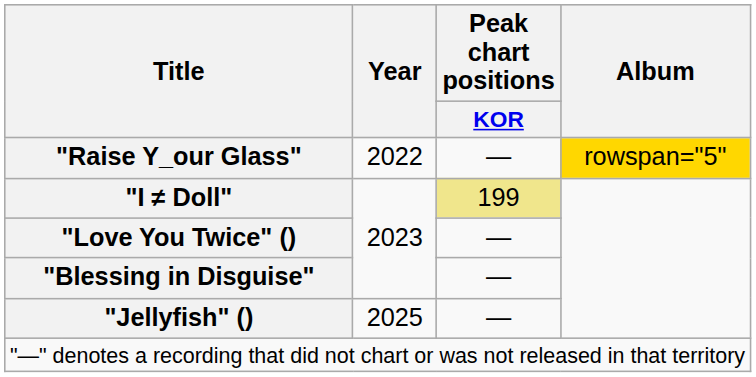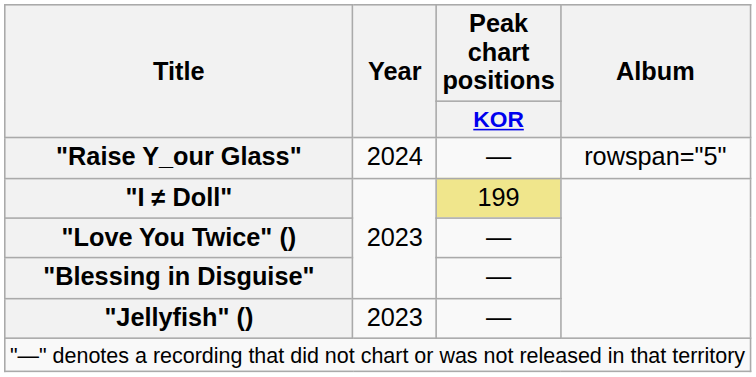(395, 157) 2022 -> (395, 157) 2024
(655, 157) gold background -> (655, 157) no background
(395, 317) 2025 -> (395, 317) 2023
